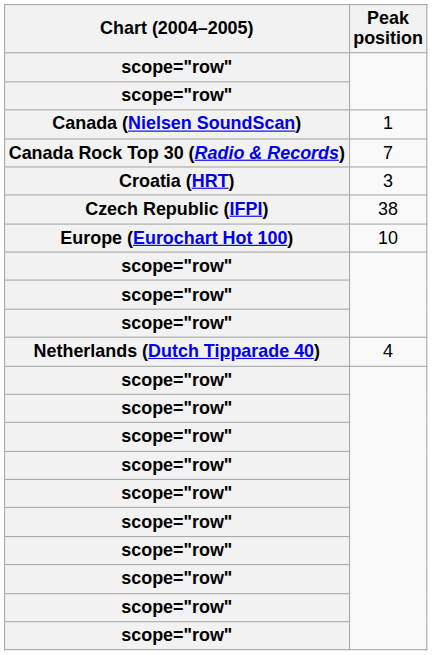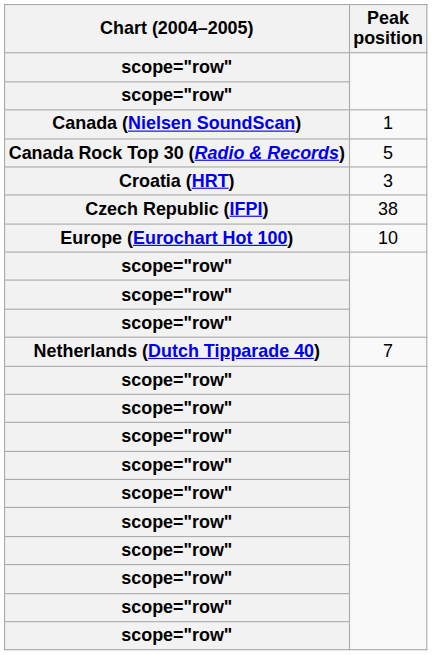(388, 152) 7 -> (388, 152) 5
(388, 351) 4 -> (388, 351) 7
